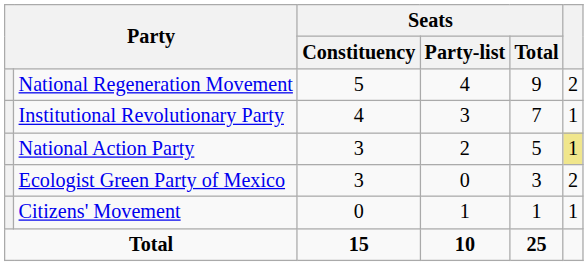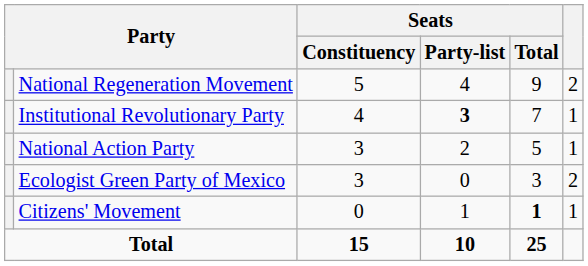(465, 116) normal -> (465, 116) bold
(573, 148) khaki background -> (573, 148) no background
(537, 212) normal -> (537, 212) bold
